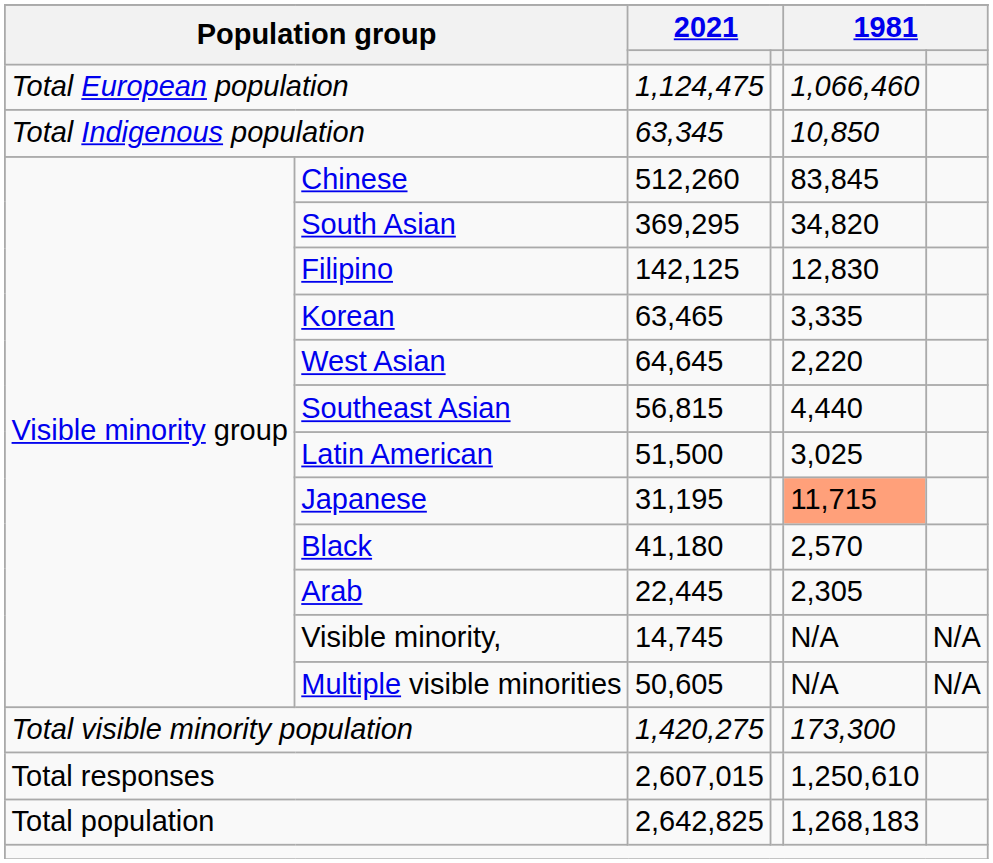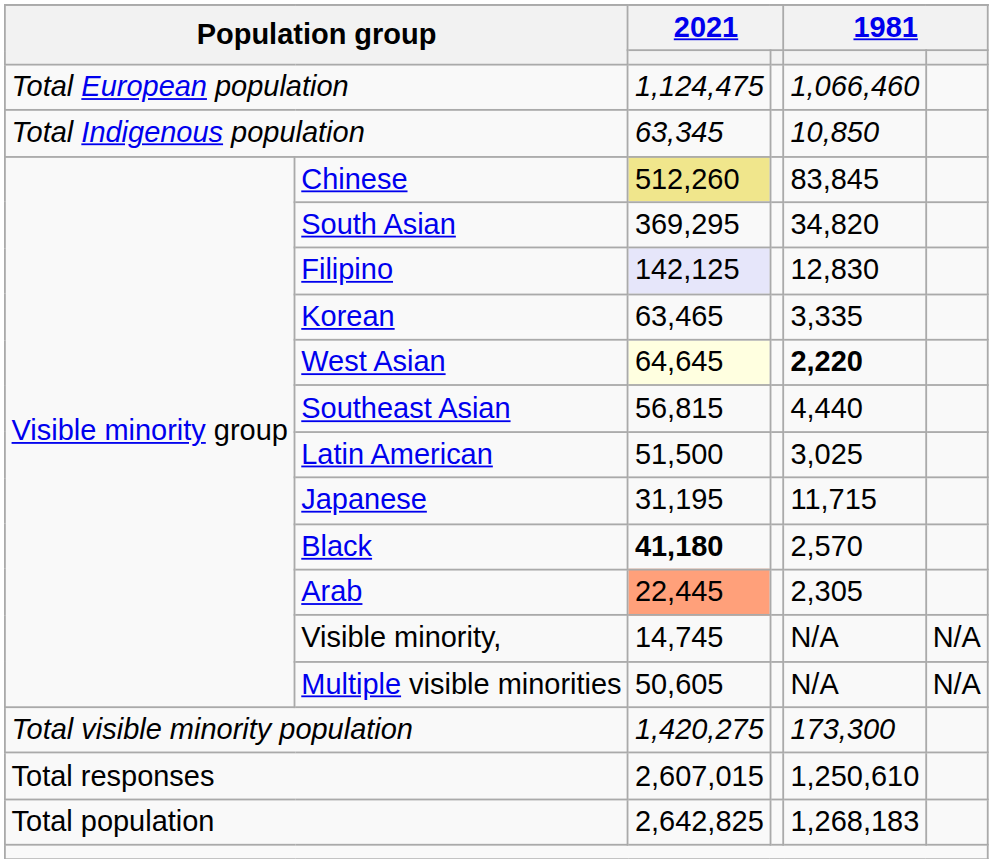(687, 178) no background -> (687, 178) khaki background
(687, 270) no background -> (687, 270) lavender background
(679, 362) no background -> (679, 362) lightyellow background
(827, 362) normal -> (827, 362) bold
(834, 500) lightsalmon background -> (834, 500) no background
(679, 546) normal -> (679, 546) bold
(679, 591) no background -> (679, 591) lightsalmon background
